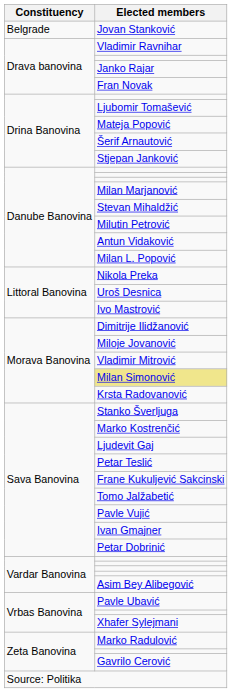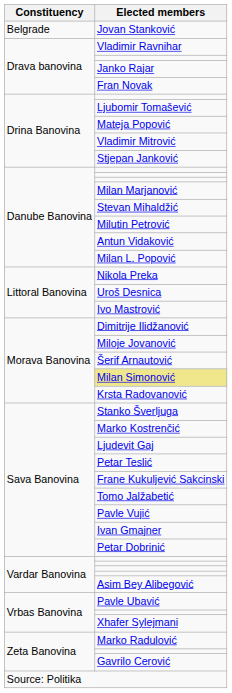(135, 141) Šerif Arnautović -> (136, 141) Vladimir Mitrović
(136, 360) Vladimir Mitrović -> (135, 360) Šerif Arnautović
